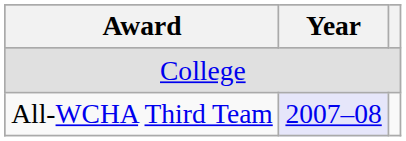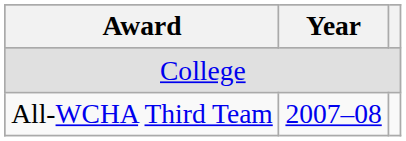(334, 113) lavender background -> (334, 113) no background
